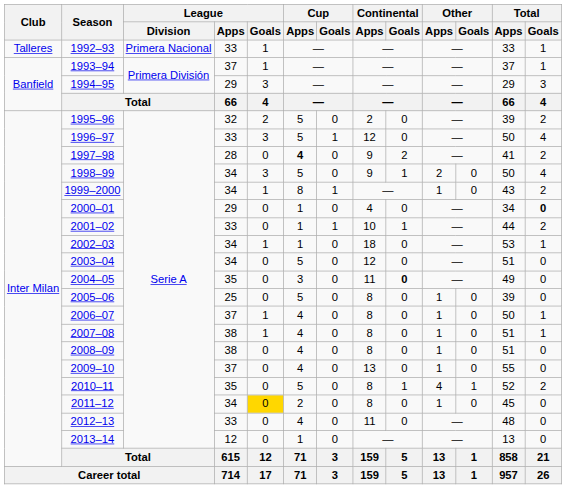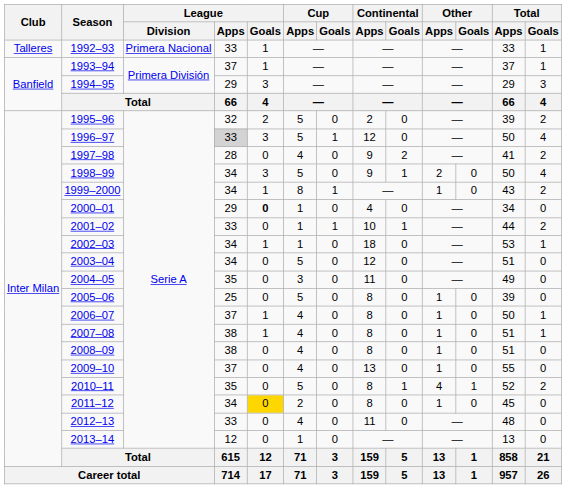(231, 137) no background -> (231, 137) lightgrey background
(300, 155) bold -> (300, 155) normal
(265, 208) normal -> (265, 208) bold
(543, 208) bold -> (543, 208) normal
(404, 279) bold -> (404, 279) normal
